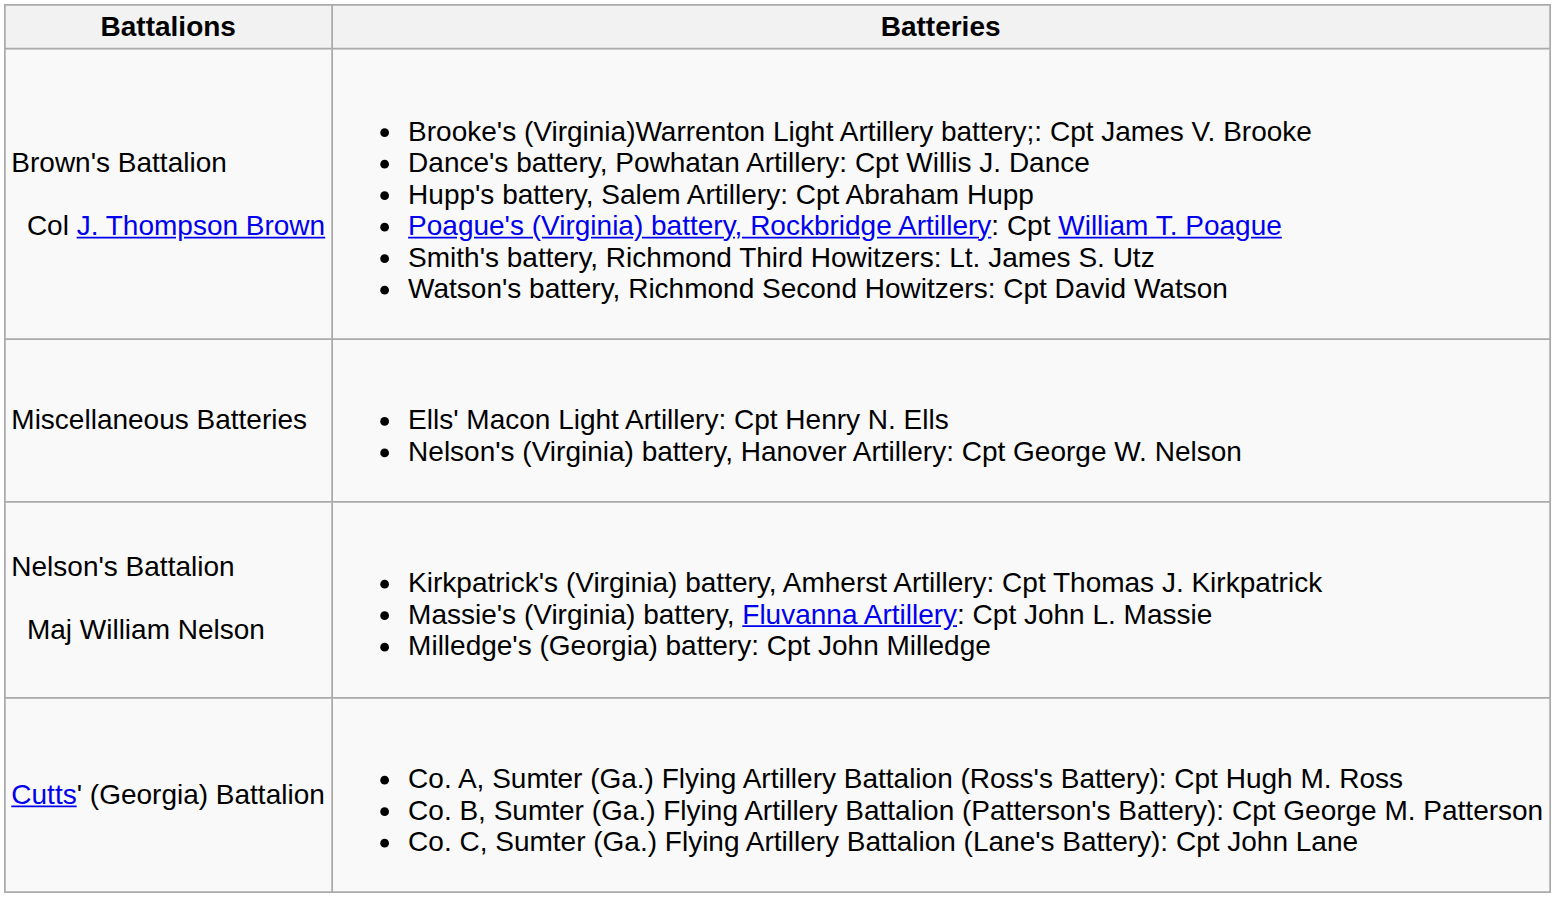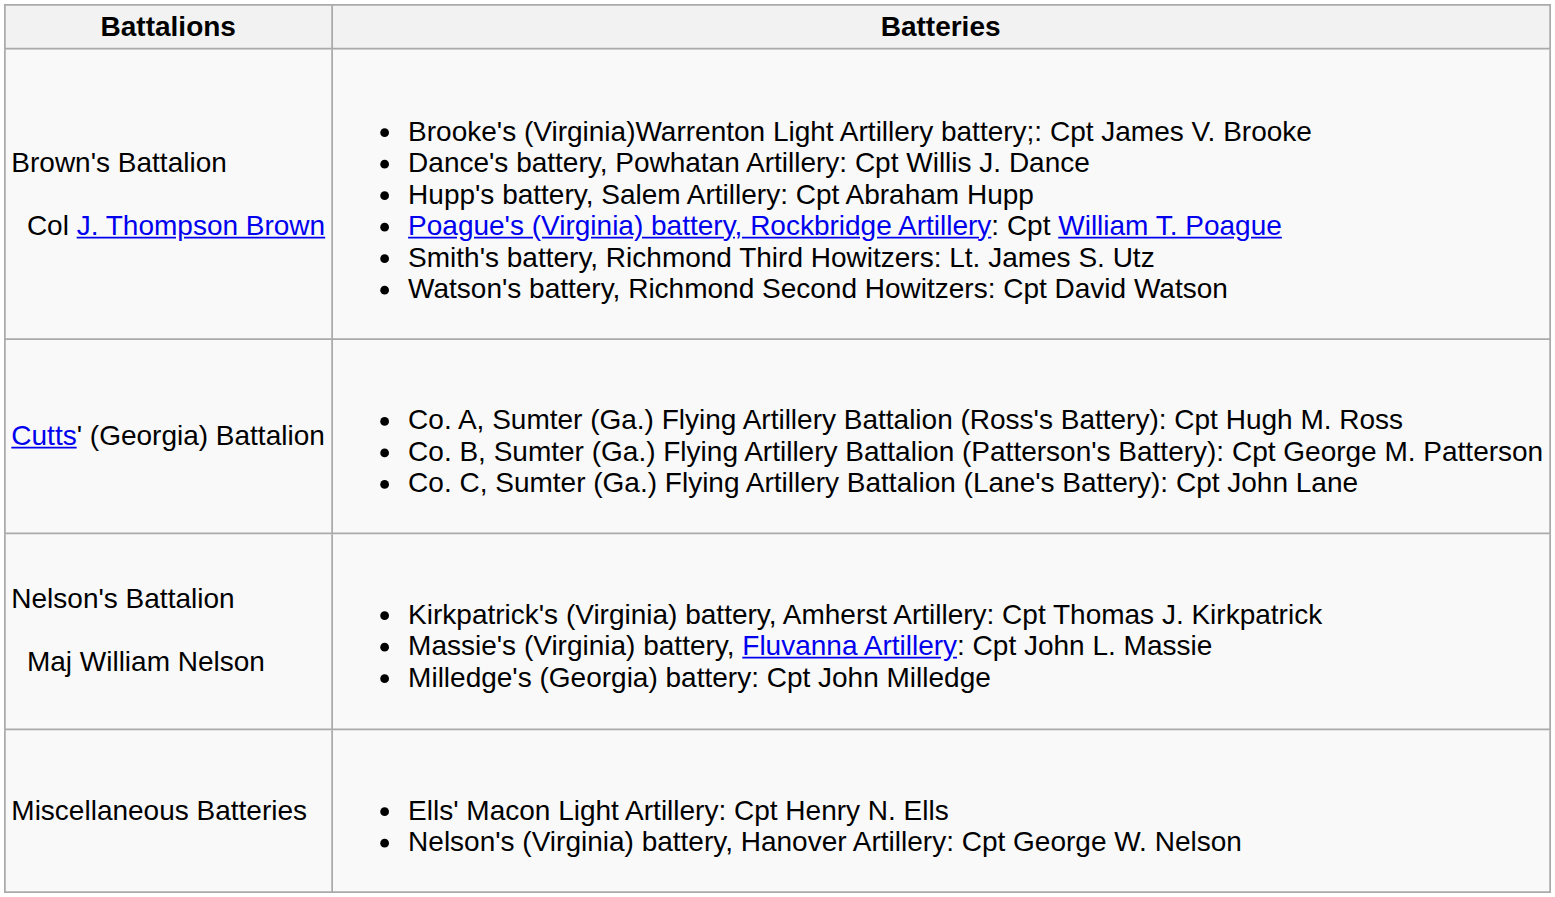rows swapped: (168, 794) <-> (159, 420)
